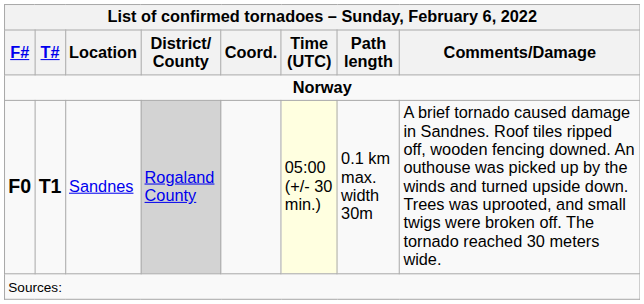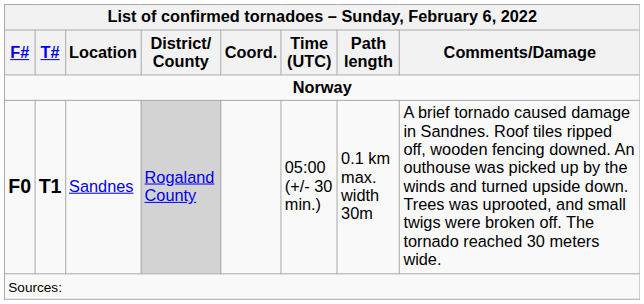(309, 186) lightyellow background -> (309, 186) no background
